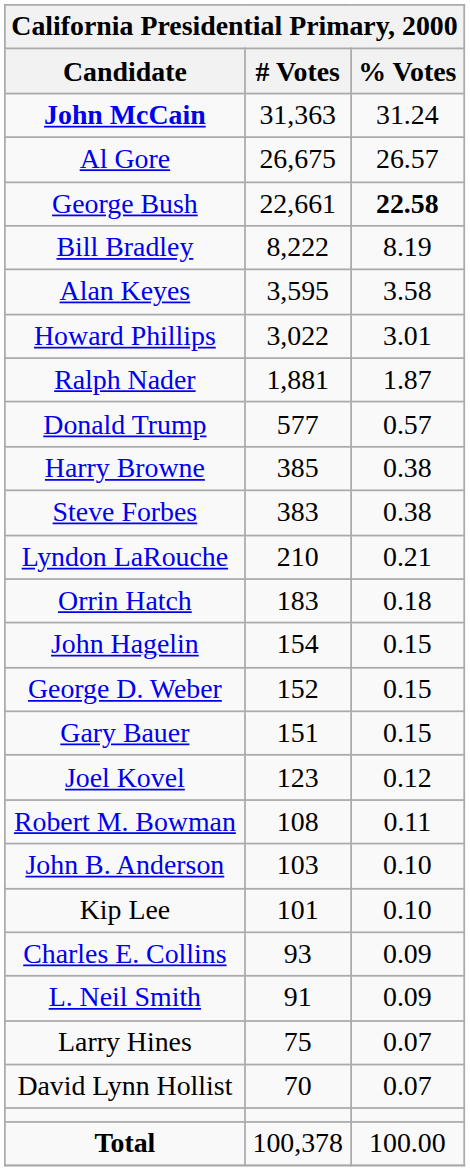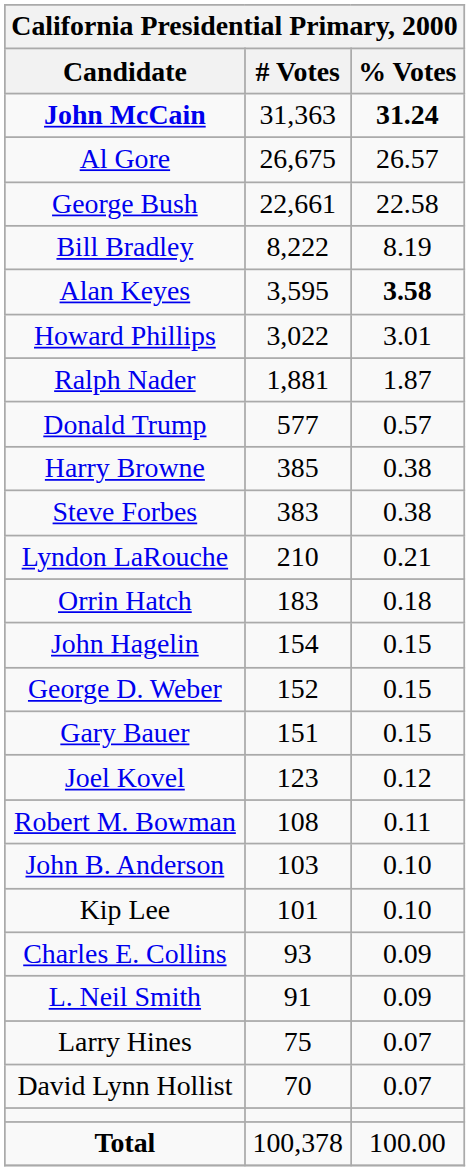(407, 114) normal -> (407, 114) bold
(407, 203) bold -> (407, 203) normal
(407, 291) normal -> (407, 291) bold
